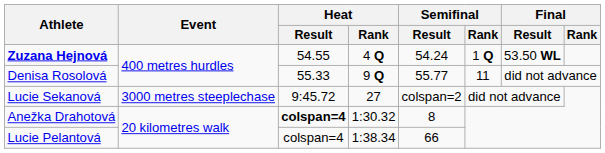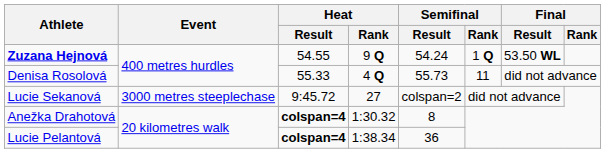(374, 55) 4 Q -> (374, 55) 9 Q
(374, 76) 9 Q -> (374, 76) 4 Q
(432, 76) 55.77 -> (432, 76) 55.73
(313, 138) normal -> (313, 138) bold
(432, 138) 66 -> (432, 138) 36
